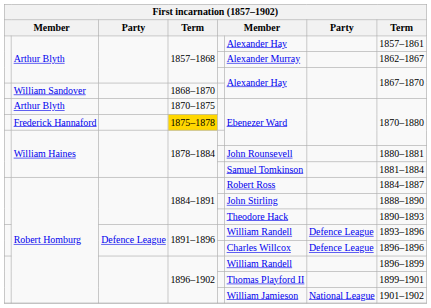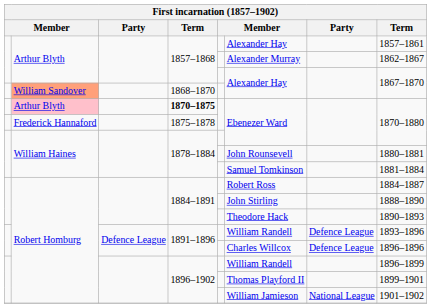(50, 91) no background -> (50, 91) lightsalmon background
(39, 106) no background -> (39, 106) pink background
(193, 106) normal -> (193, 106) bold
(193, 122) gold background -> (193, 122) no background
